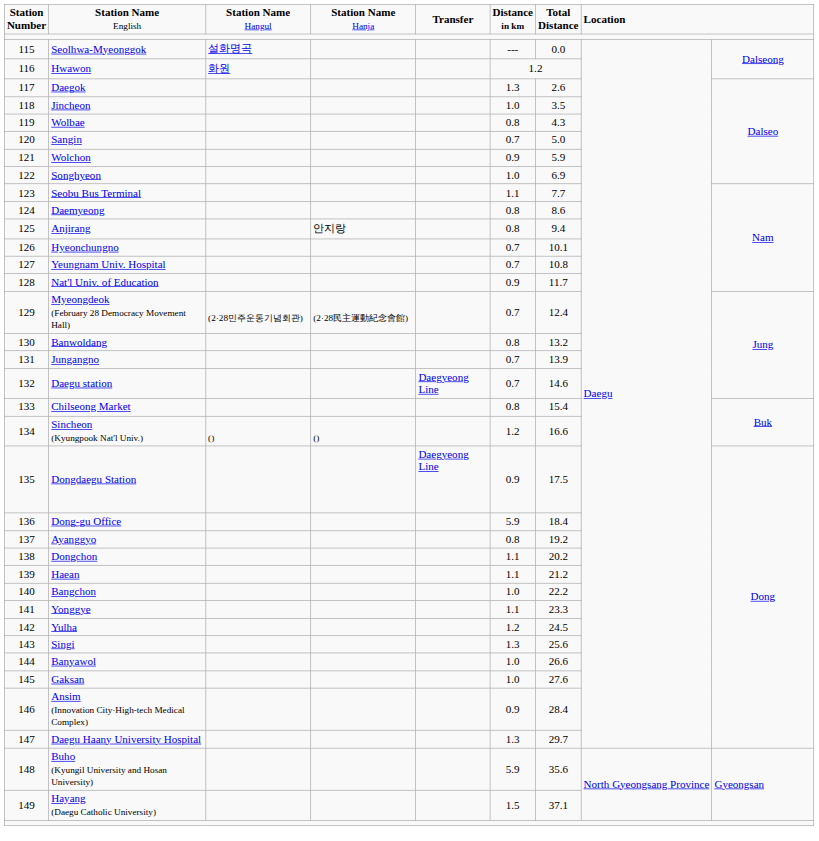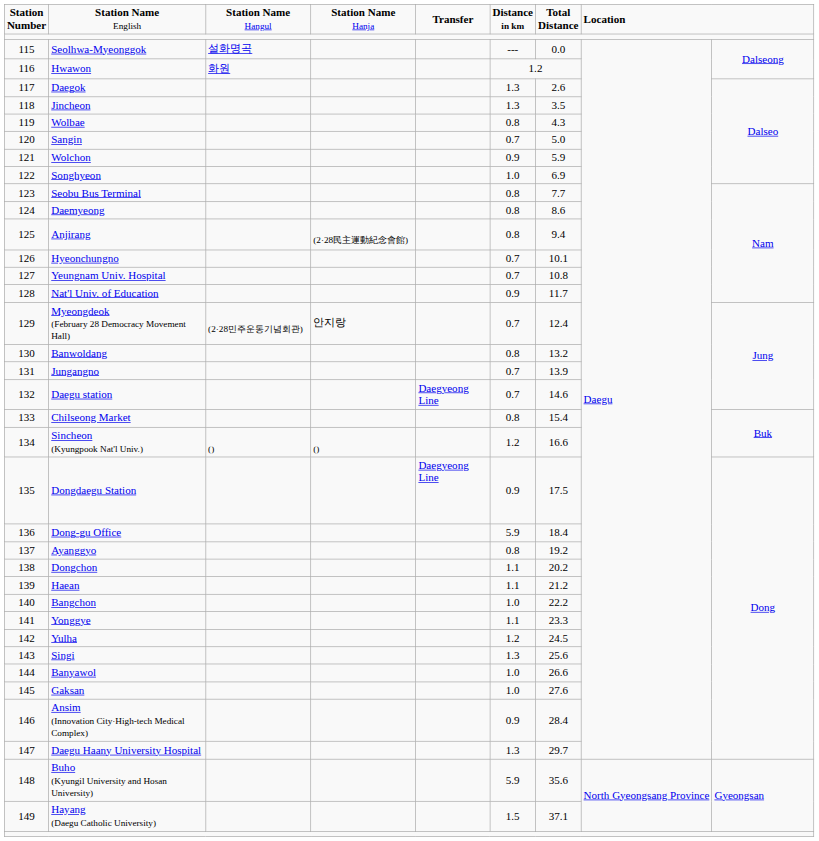(513, 105) 1.0 -> (513, 105) 1.3
(513, 192) 1.1 -> (513, 192) 0.8
(330, 228) 안지랑 -> (361, 241) (2·28民主運動紀念會館)
(361, 319) (2·28民主運動紀念會館) -> (330, 323) 안지랑
